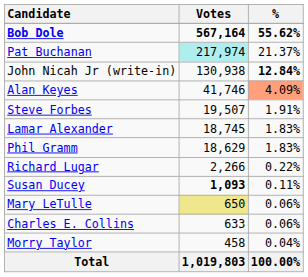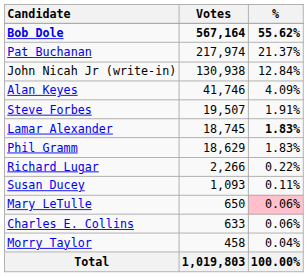(221, 52) paleturquoise background -> (221, 52) no background
(279, 71) bold -> (279, 71) normal
(283, 90) lightsalmon background -> (283, 90) no background
(283, 128) normal -> (283, 128) bold
(228, 186) bold -> (228, 186) normal
(235, 205) khaki background -> (235, 205) no background
(283, 205) no background -> (283, 205) pink background
